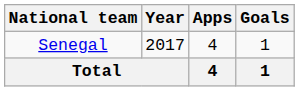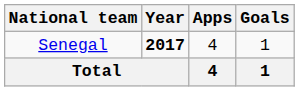(165, 45) normal -> (165, 45) bold
